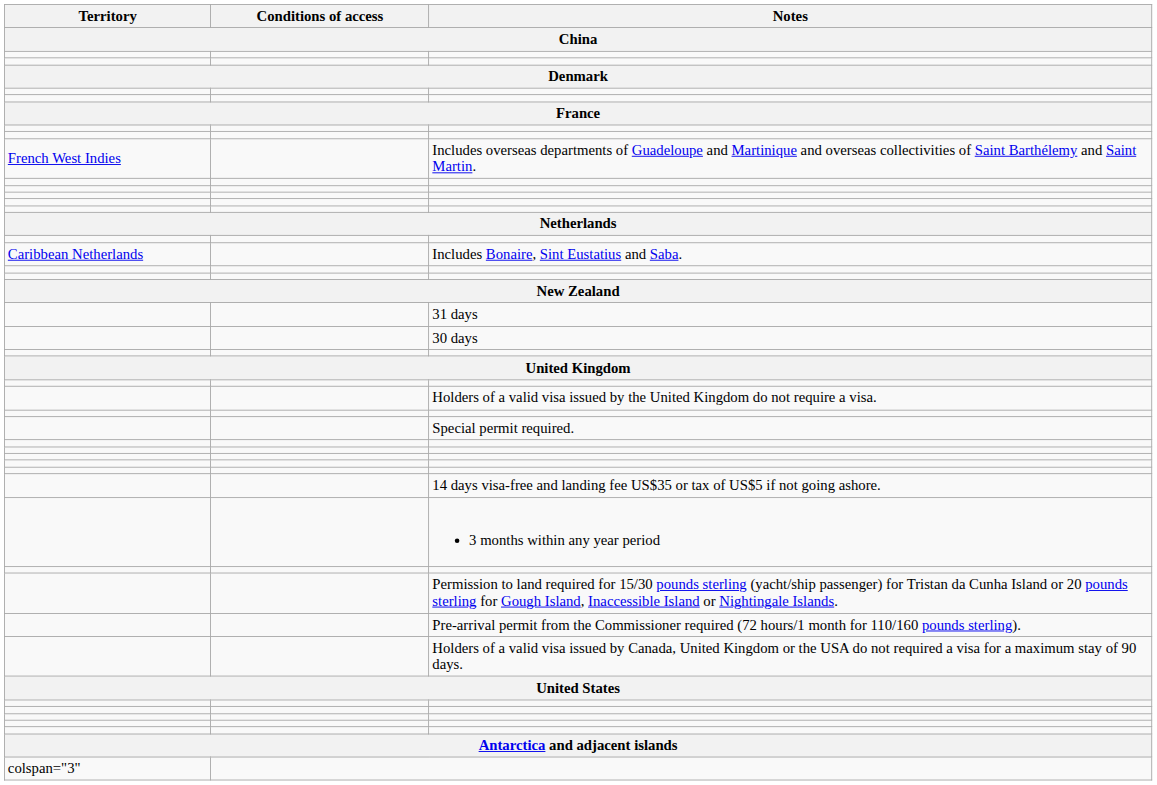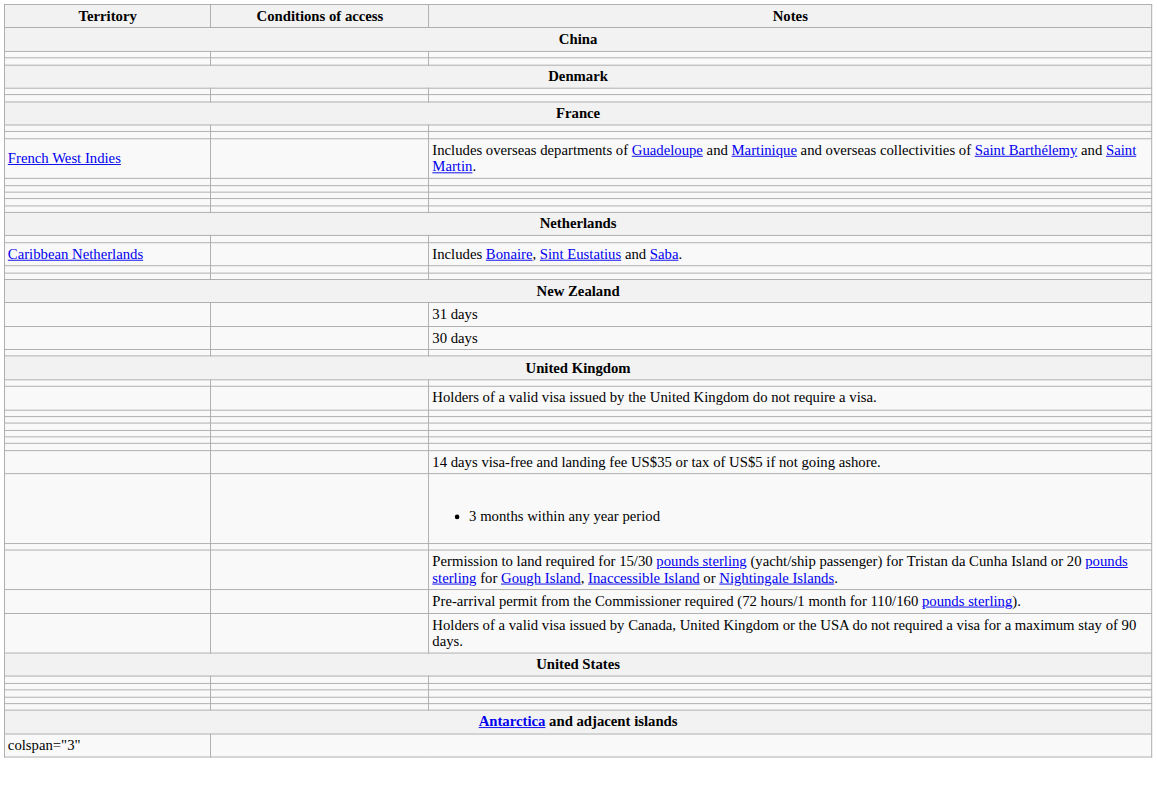- row: (108, 428)
